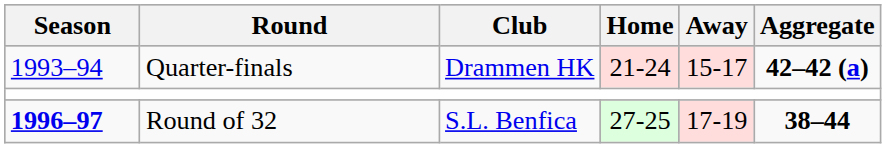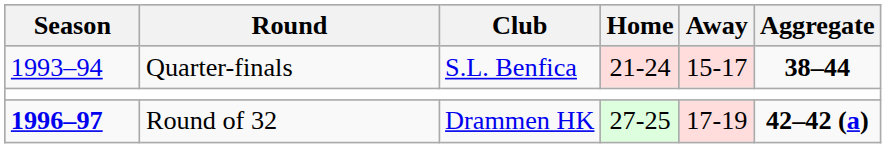(520, 66) Drammen HK -> (511, 66) S.L. Benfica
(817, 66) 42–42 (a) -> (817, 66) 38–44
(511, 120) S.L. Benfica -> (520, 120) Drammen HK
(817, 120) 38–44 -> (817, 120) 42–42 (a)
